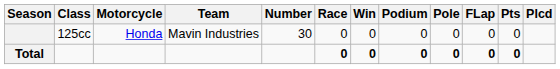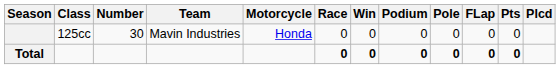columns swapped: (129, 14) <-> (288, 14)
